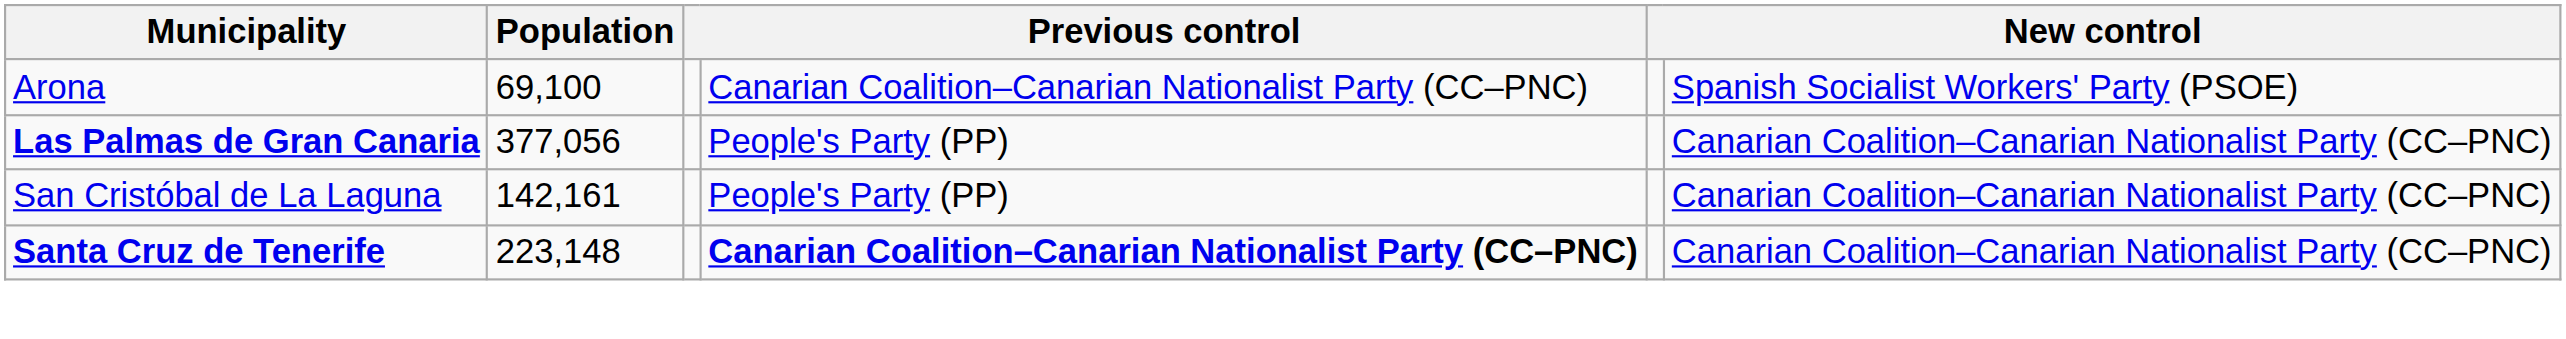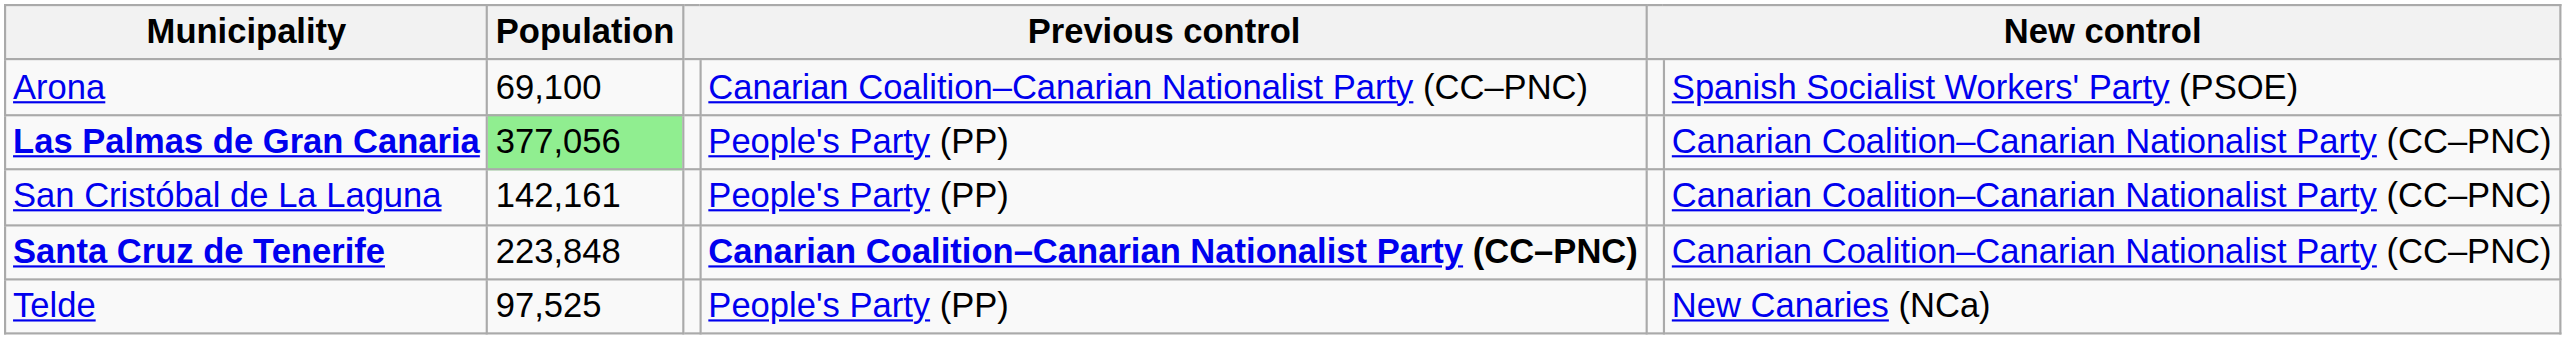(558, 141) no background -> (558, 141) lightgreen background
(558, 251) 223,148 -> (558, 251) 223,848
+ row: (54, 305)
